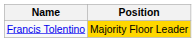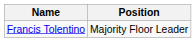(139, 29) gold background -> (139, 29) no background
